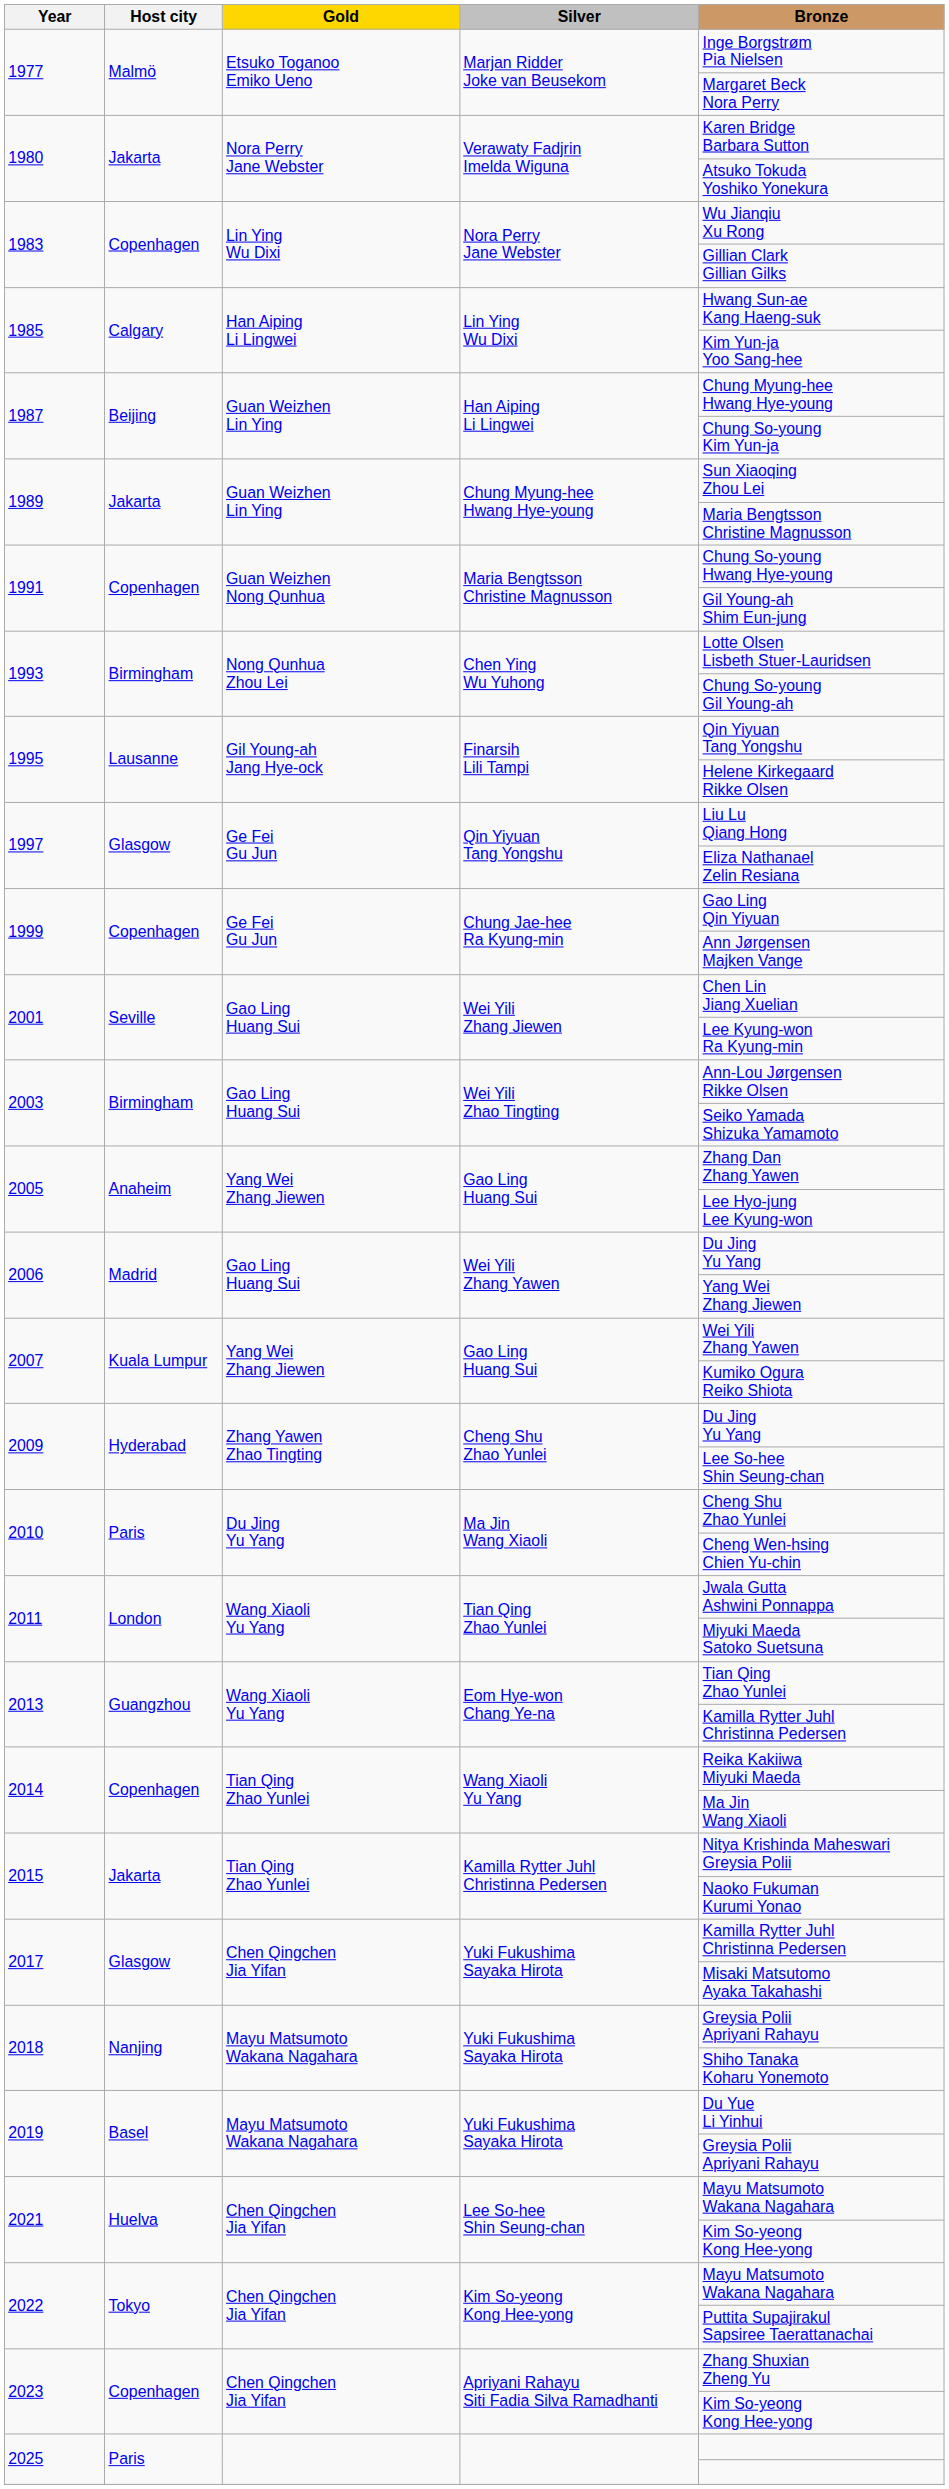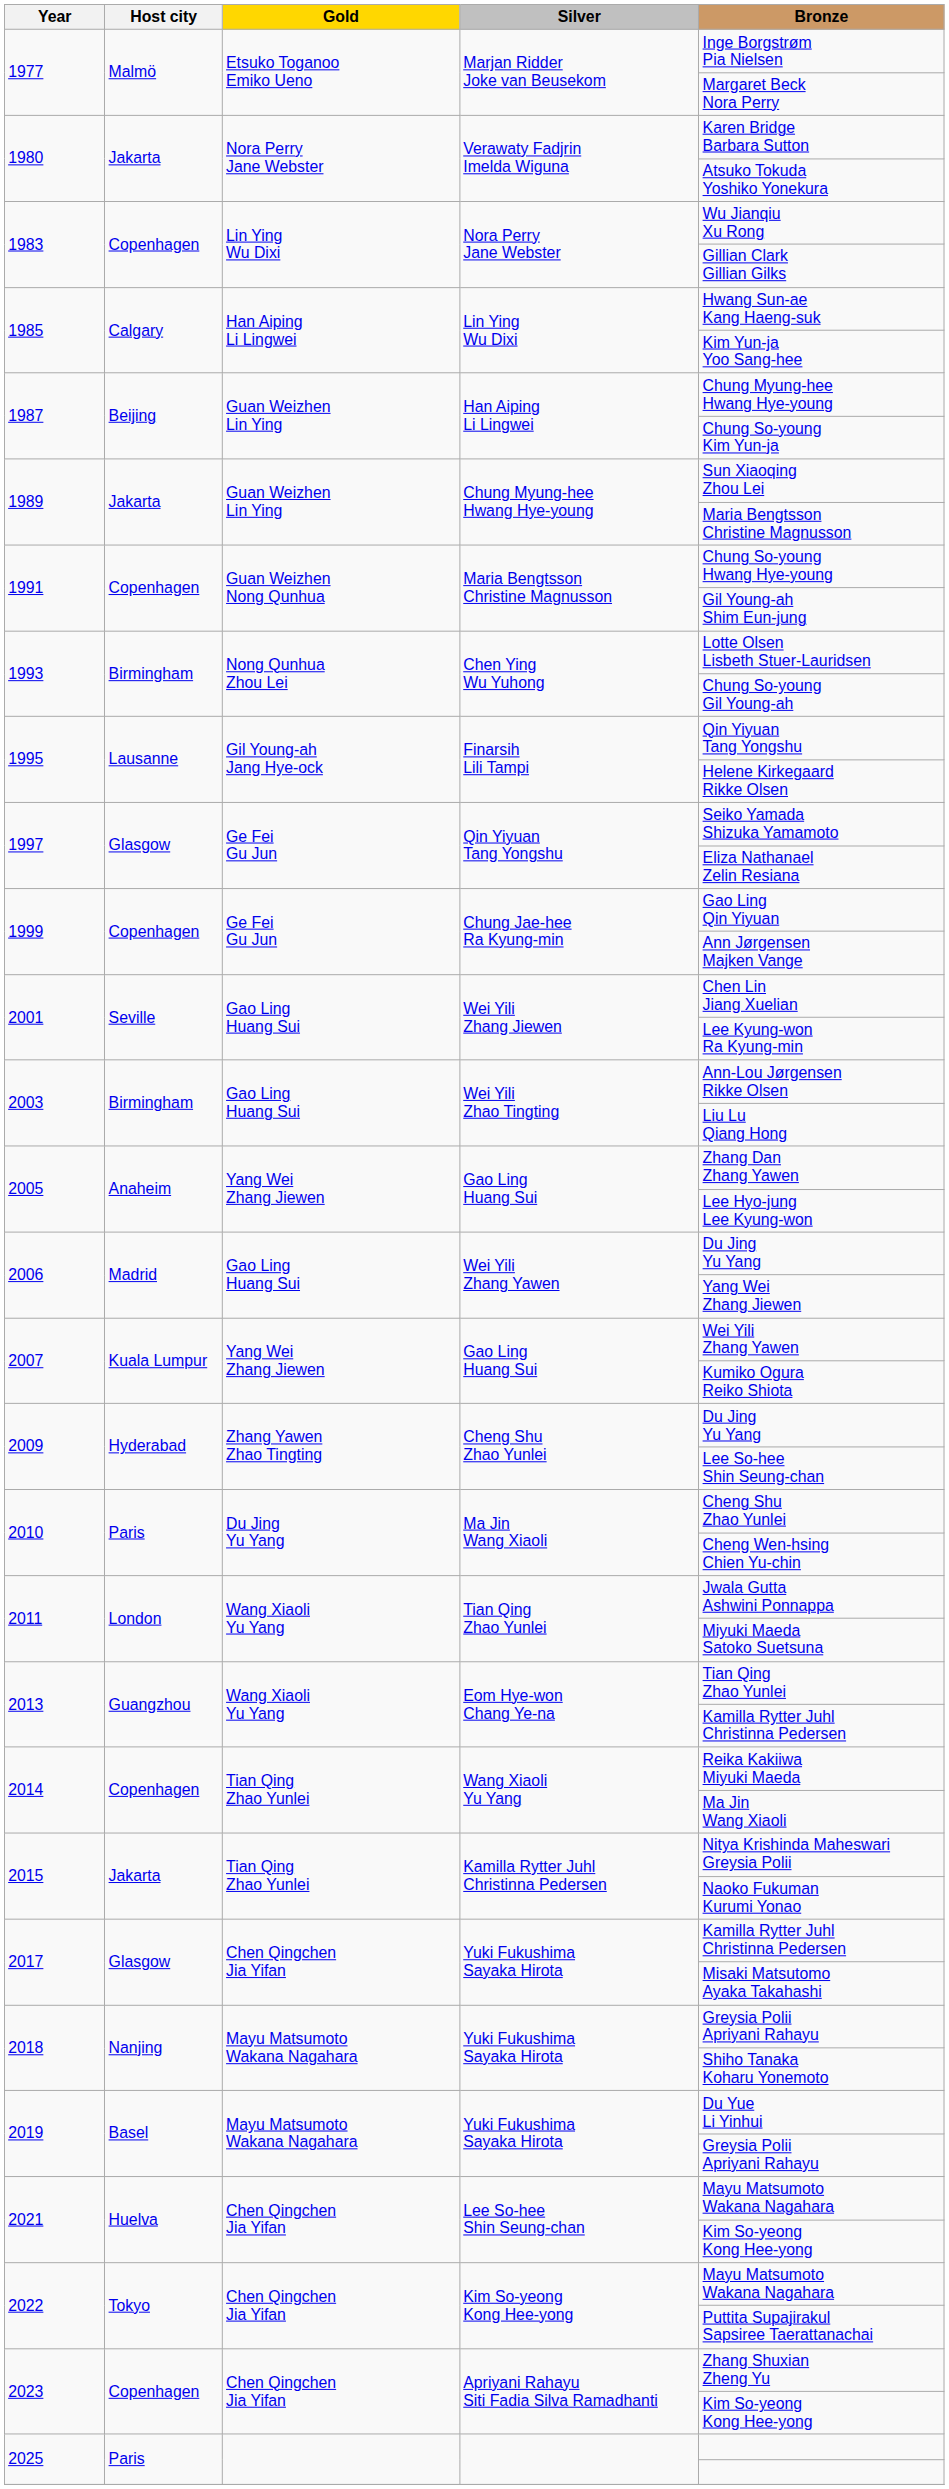(745, 824) Liu Lu Qiang Hong -> (771, 824) Seiko Yamada Shizuka Yamamoto
(771, 1124) Seiko Yamada Shizuka Yamamoto -> (745, 1124) Liu Lu Qiang Hong
